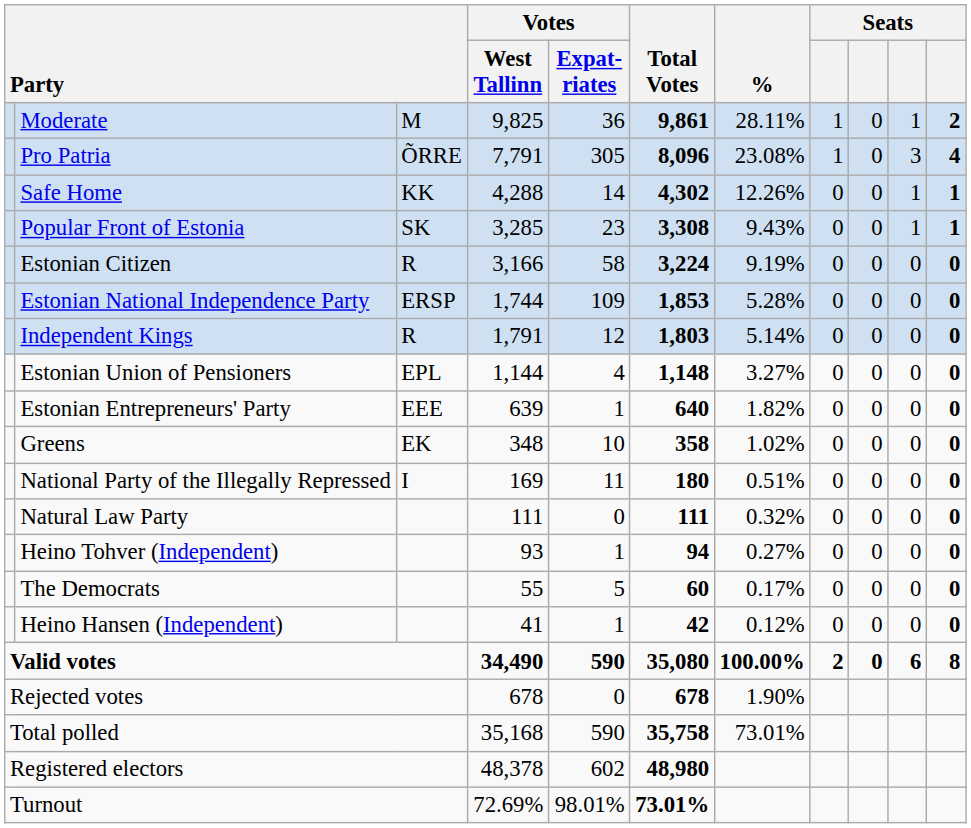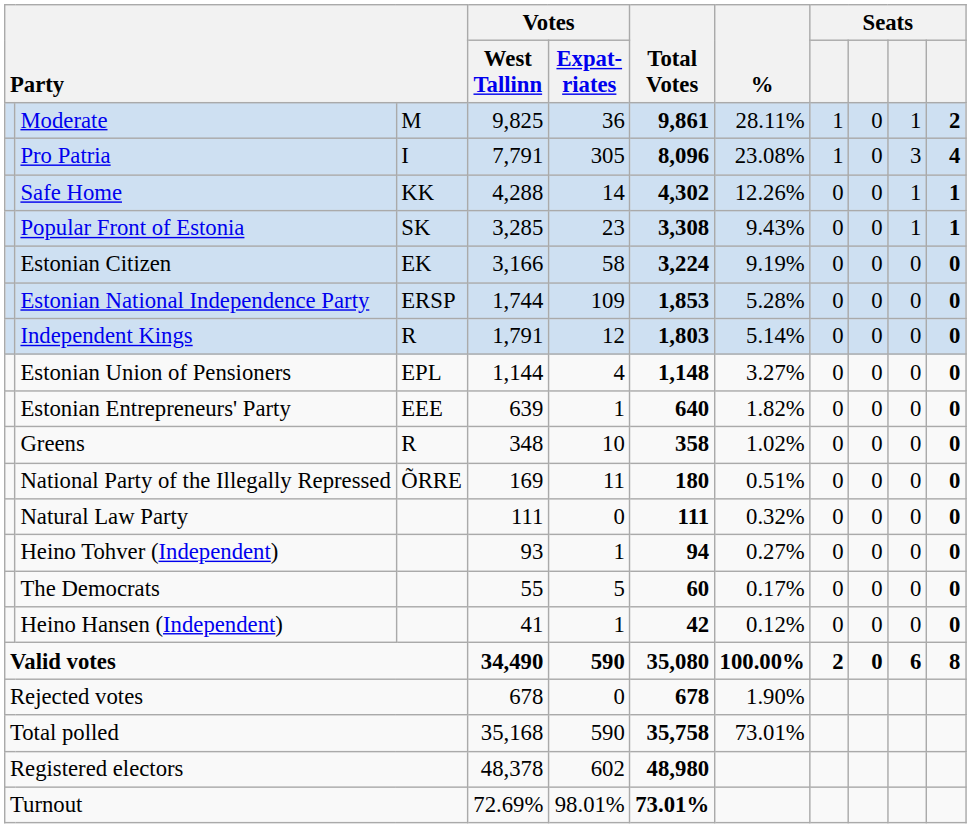(432, 156) ÕRRE -> (405, 156) I
(409, 264) R -> (416, 264) EK
(416, 444) EK -> (409, 444) R
(405, 480) I -> (432, 480) ÕRRE
